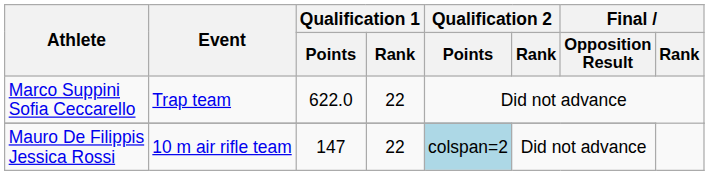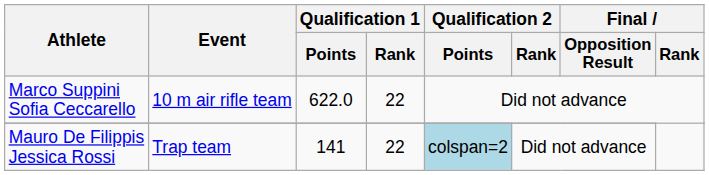(192, 100) Trap team -> (222, 100) 10 m air rifle team
(222, 147) 10 m air rifle team -> (192, 147) Trap team
(331, 147) 147 -> (331, 147) 141
